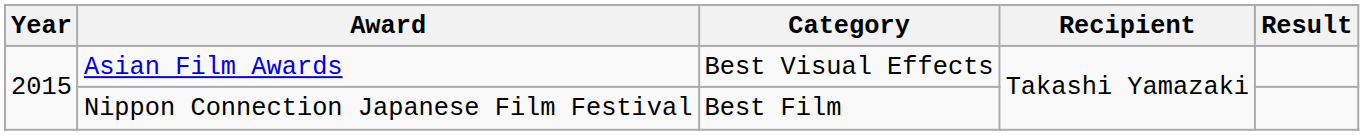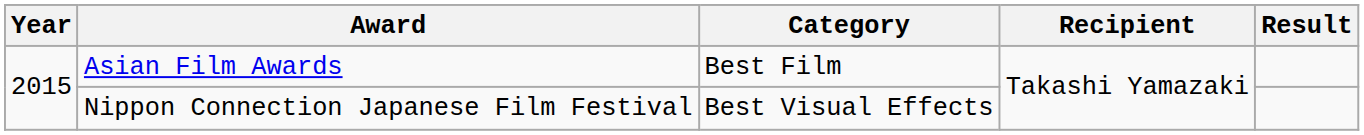(849, 67) Best Visual Effects -> (773, 67) Best Film
(773, 108) Best Film -> (849, 108) Best Visual Effects
